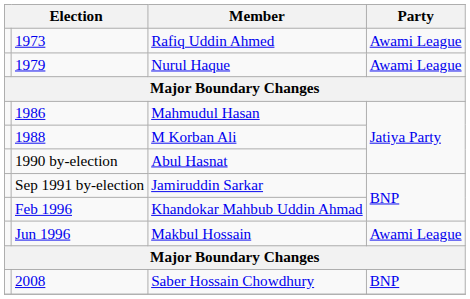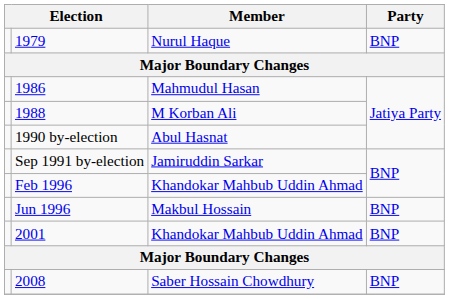- row: (30, 40)
(416, 64) Awami League -> (384, 40) BNP
(416, 233) Awami League -> (384, 209) BNP
+ row: (30, 233)
